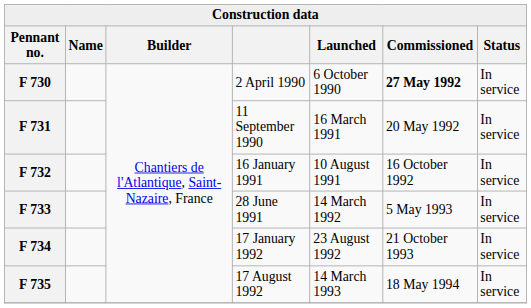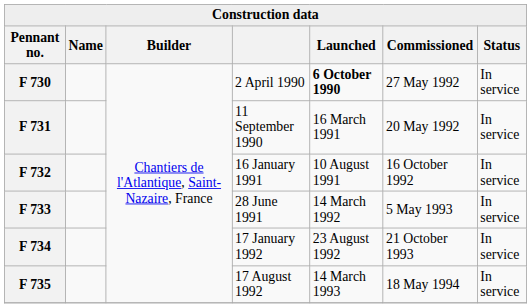(341, 82) normal -> (342, 82) bold
(423, 82) bold -> (423, 82) normal
